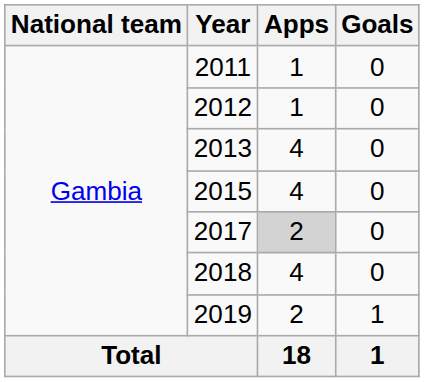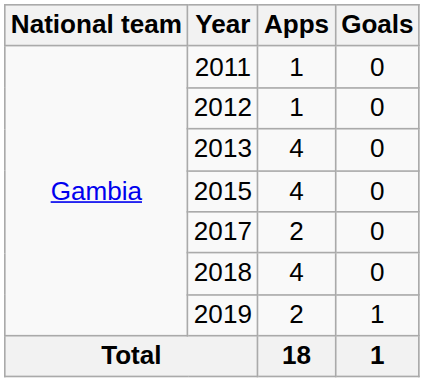(297, 231) lightgrey background -> (297, 231) no background
